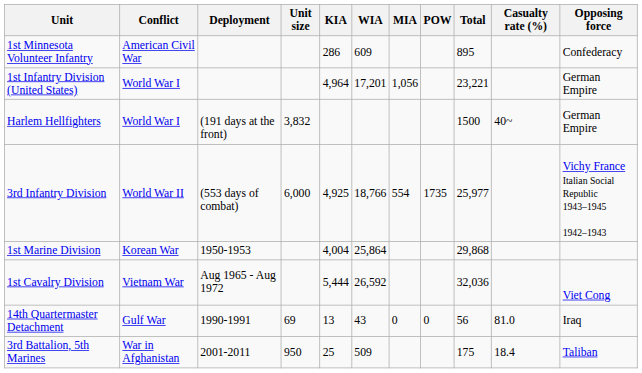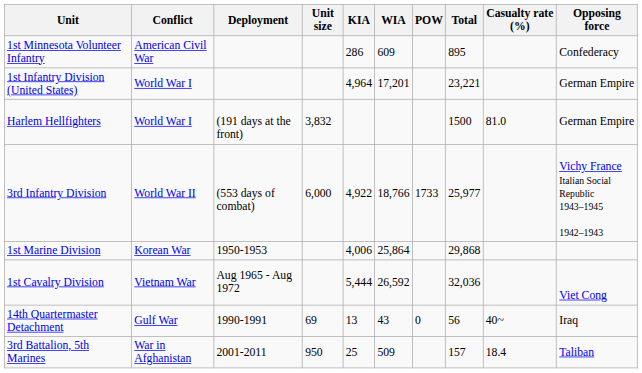- column: (405, 20)
(503, 121) 40~ -> (496, 121) 81.0
(336, 192) 4,925 -> (359, 192) 4,922
(435, 192) 1735 -> (427, 192) 1733
(336, 250) 4,004 -> (359, 250) 4,006
(505, 320) 81.0 -> (495, 320) 40~
(466, 352) 175 -> (457, 352) 157
